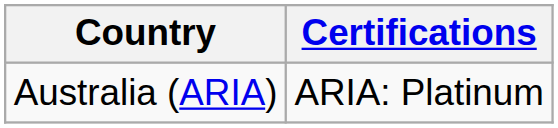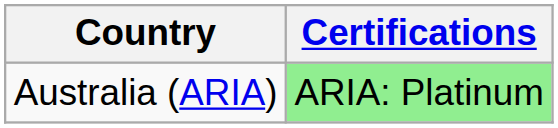(419, 92) no background -> (419, 92) lightgreen background
